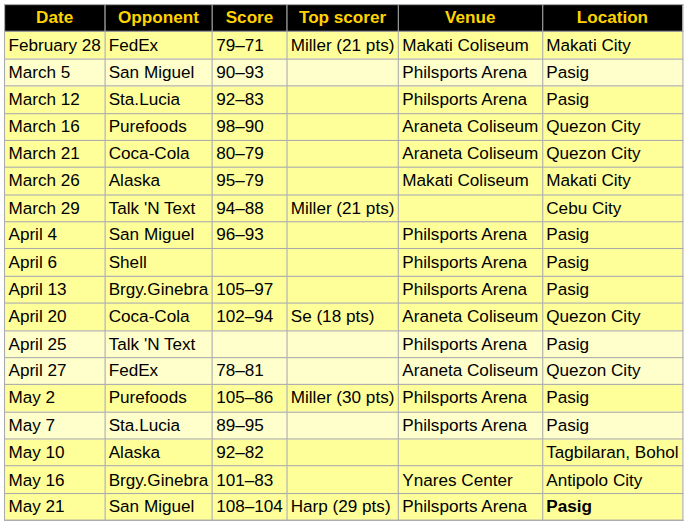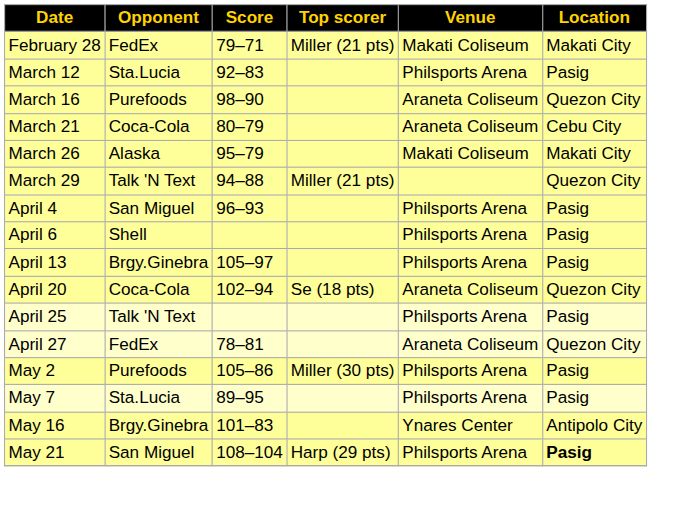- row: (39, 72)
(593, 153) Quezon City -> (584, 126) Cebu City
(584, 208) Cebu City -> (593, 180) Quezon City
- row: (37, 452)
